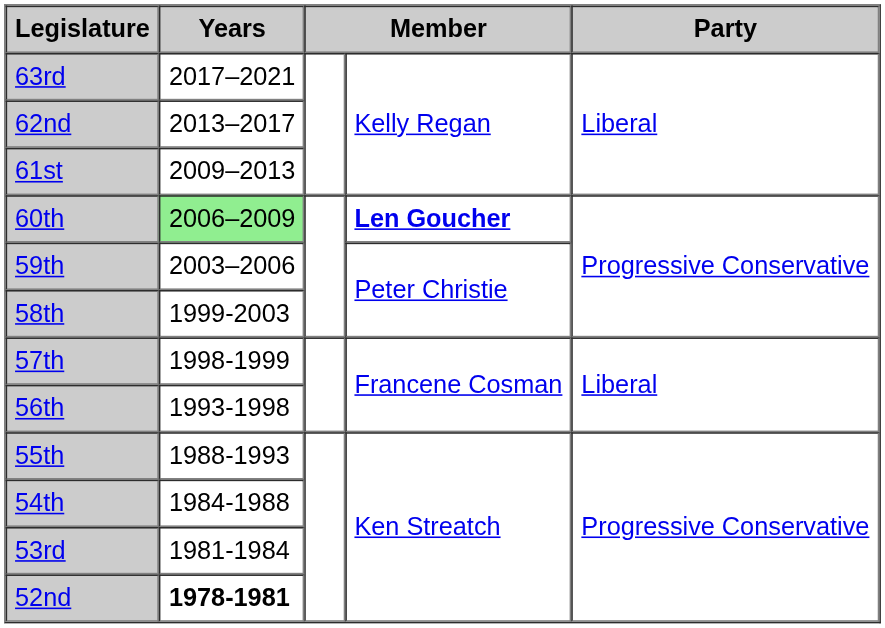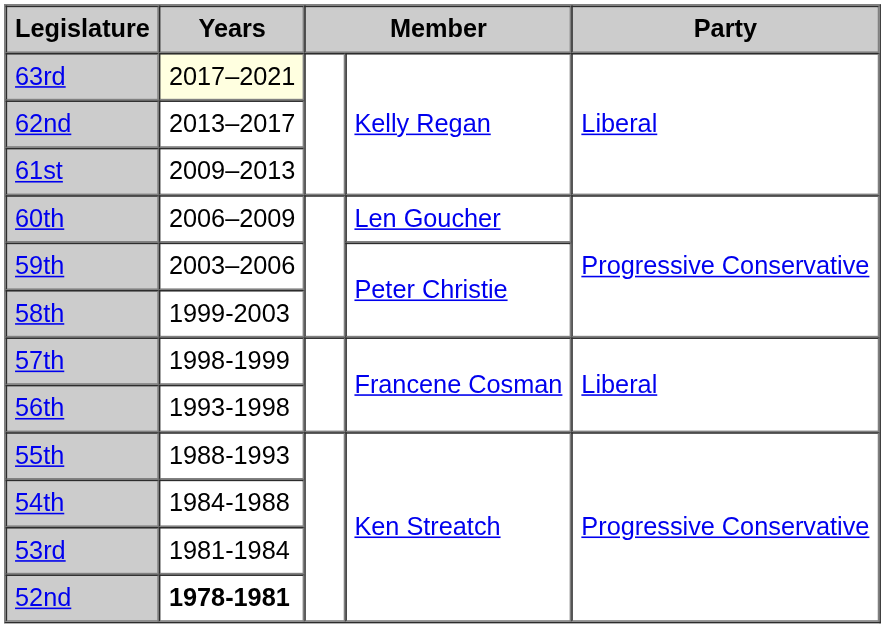(232, 76) no background -> (232, 76) lightyellow background
(232, 218) lightgreen background -> (232, 218) no background
(432, 218) bold -> (428, 218) normal
